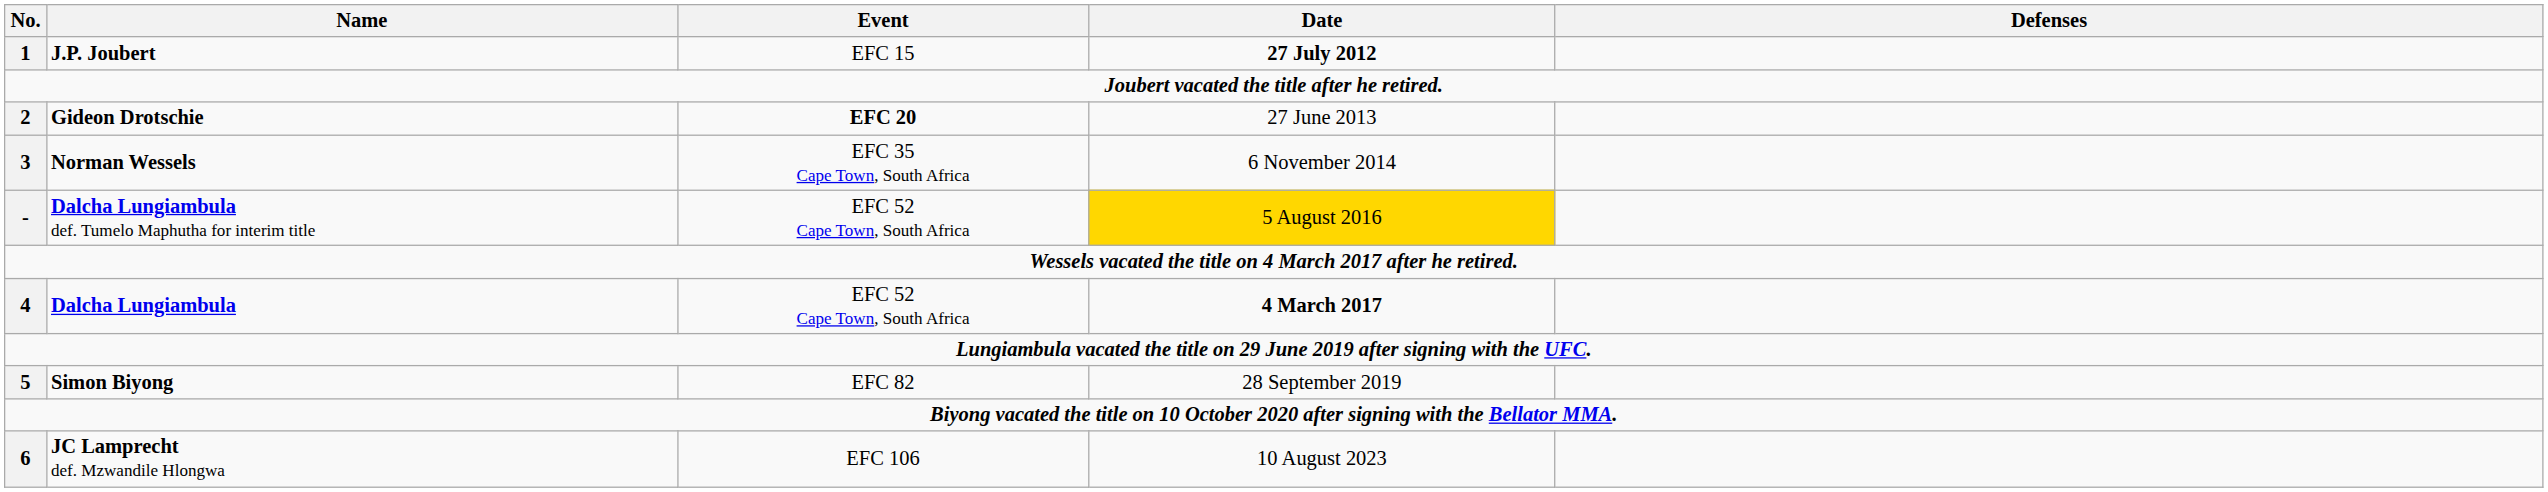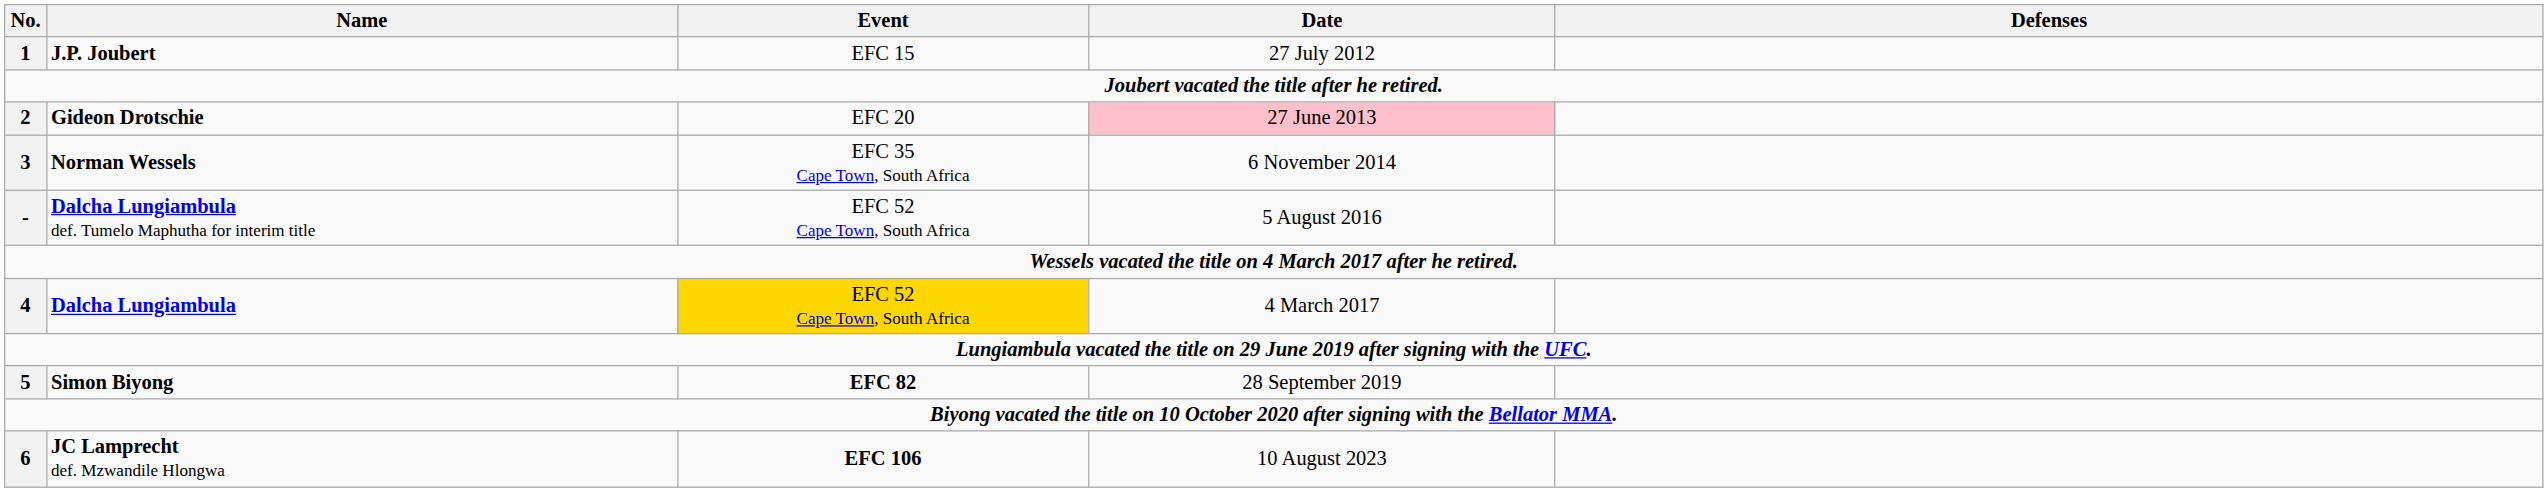(1322, 53) bold -> (1322, 53) normal
(883, 118) bold -> (883, 118) normal
(1322, 118) no background -> (1322, 118) pink background
(1322, 217) gold background -> (1322, 217) no background
(883, 305) no background -> (883, 305) gold background
(1322, 305) bold -> (1322, 305) normal
(883, 382) normal -> (883, 382) bold
(883, 458) normal -> (883, 458) bold
